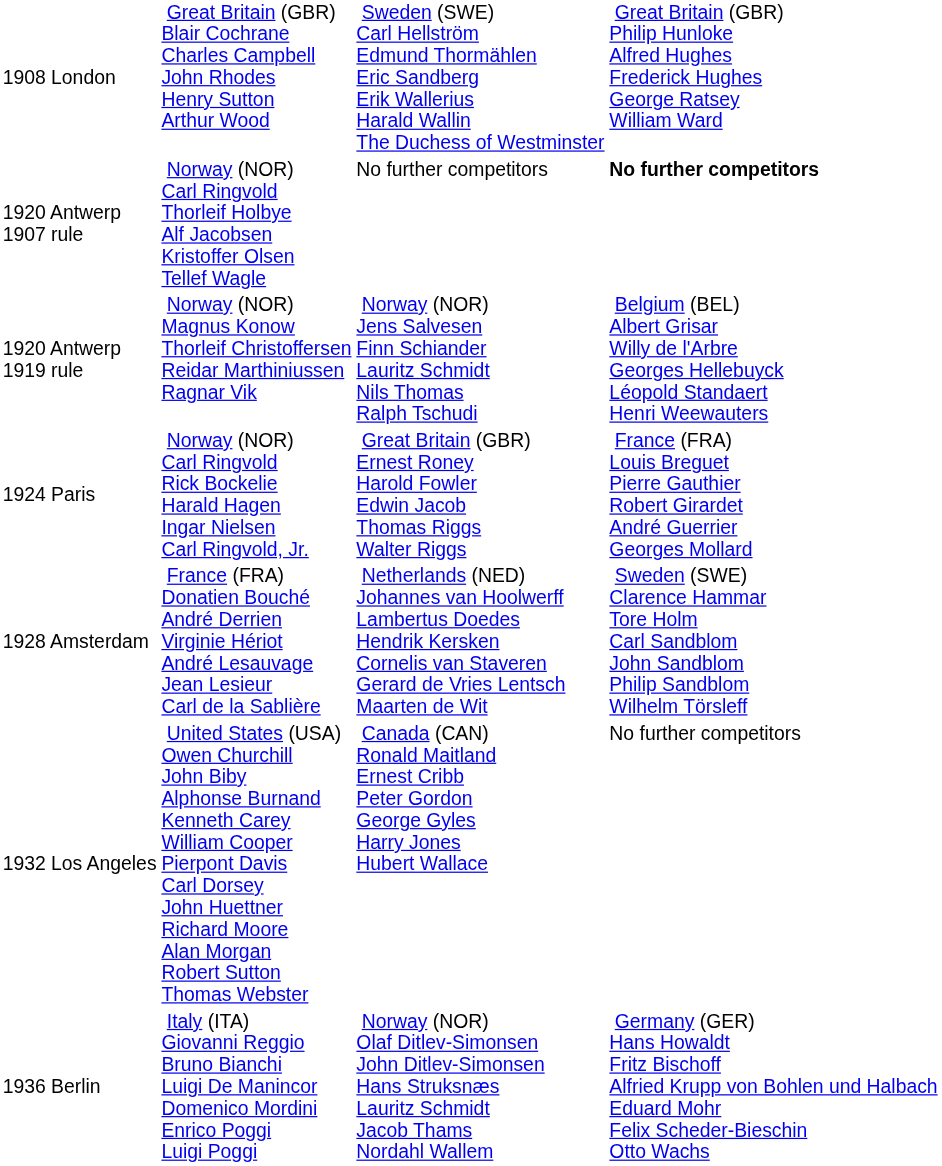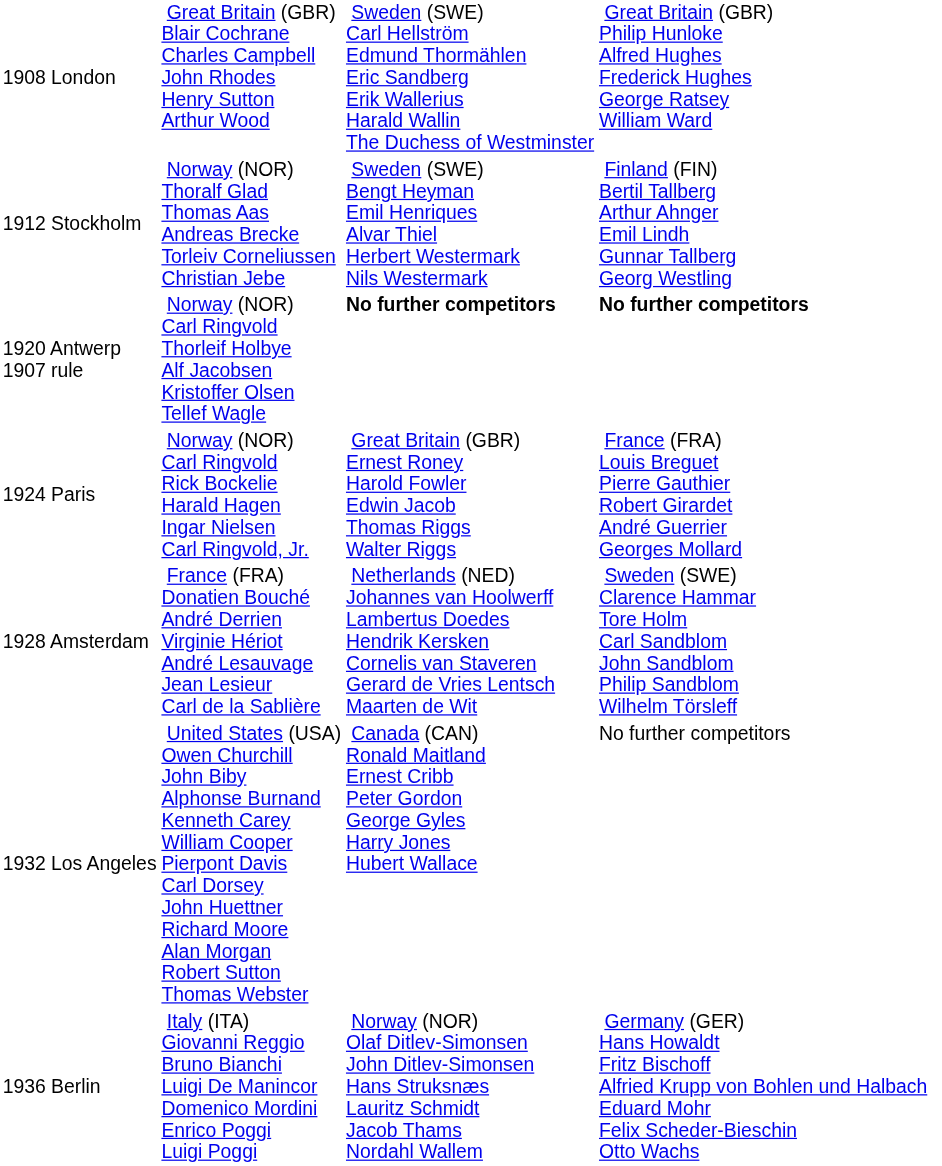+ row: (72, 224)
(452, 169) normal -> (451, 305) bold
- row: (62, 359)
